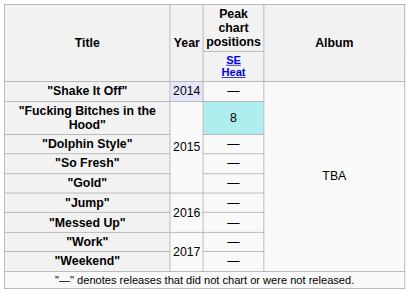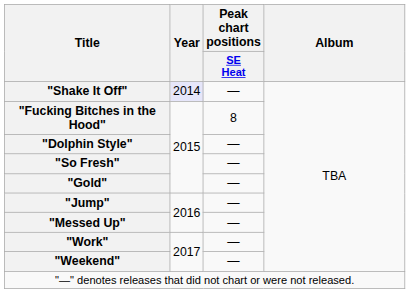(234, 117) paleturquoise background -> (234, 117) no background
